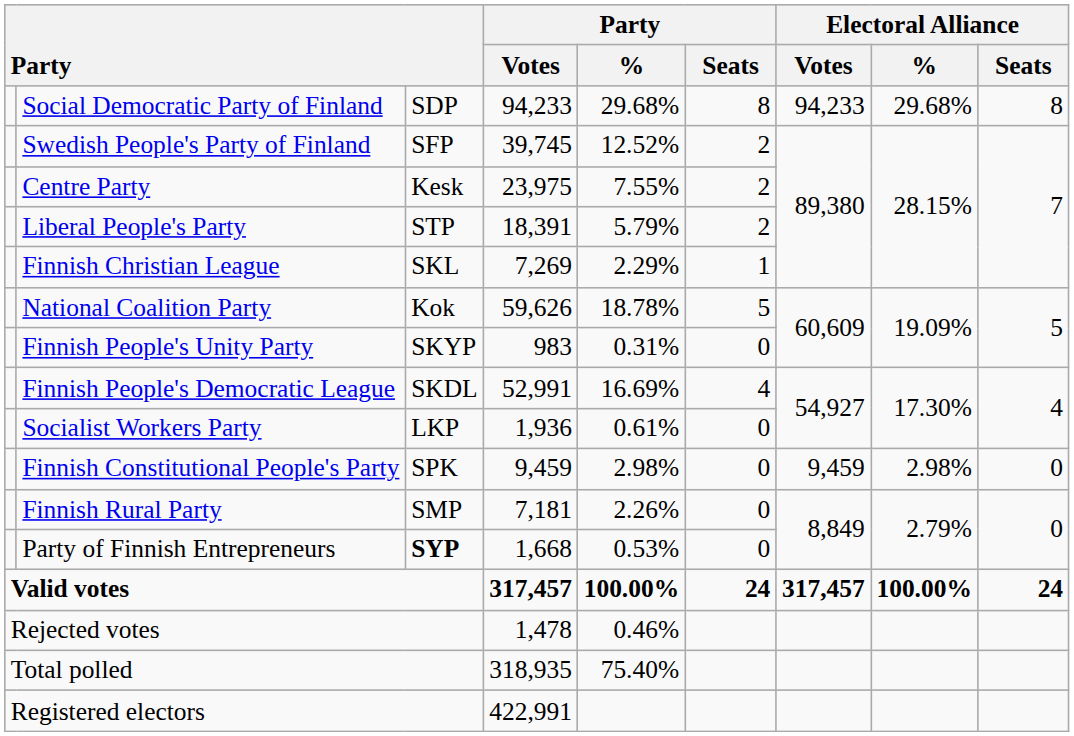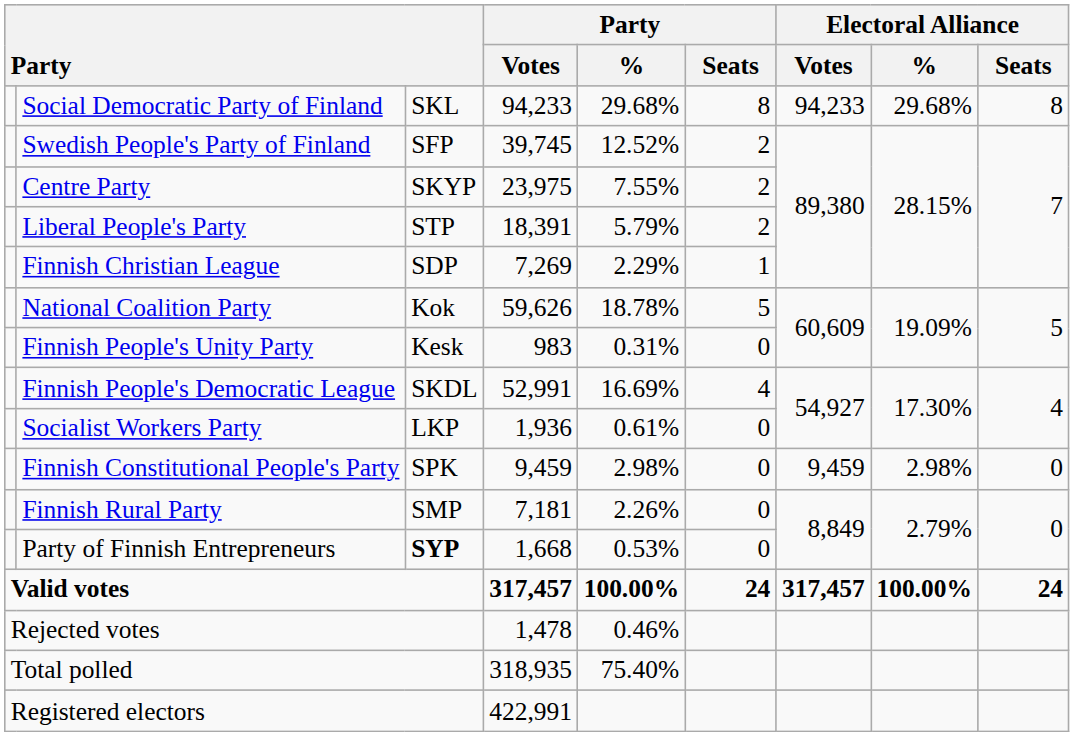(434, 105) SDP -> (435, 105) SKL
(437, 186) Kesk -> (444, 186) SKYP
(435, 266) SKL -> (434, 266) SDP
(444, 347) SKYP -> (437, 347) Kesk
